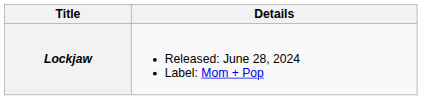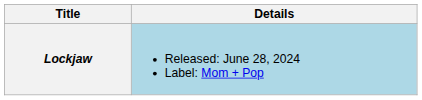(274, 66) no background -> (274, 66) lightblue background
